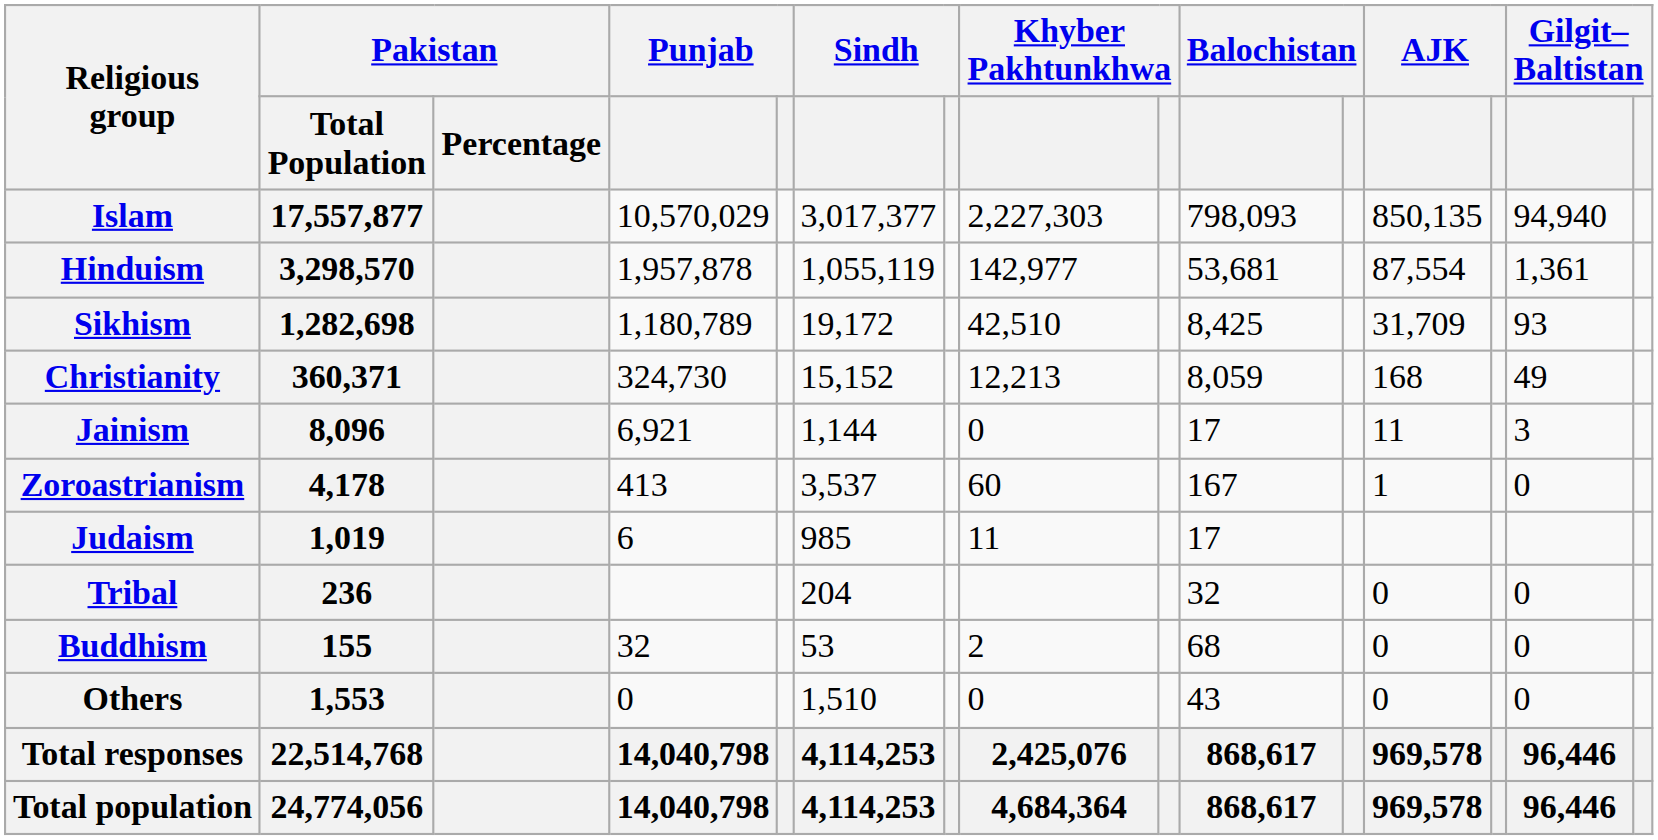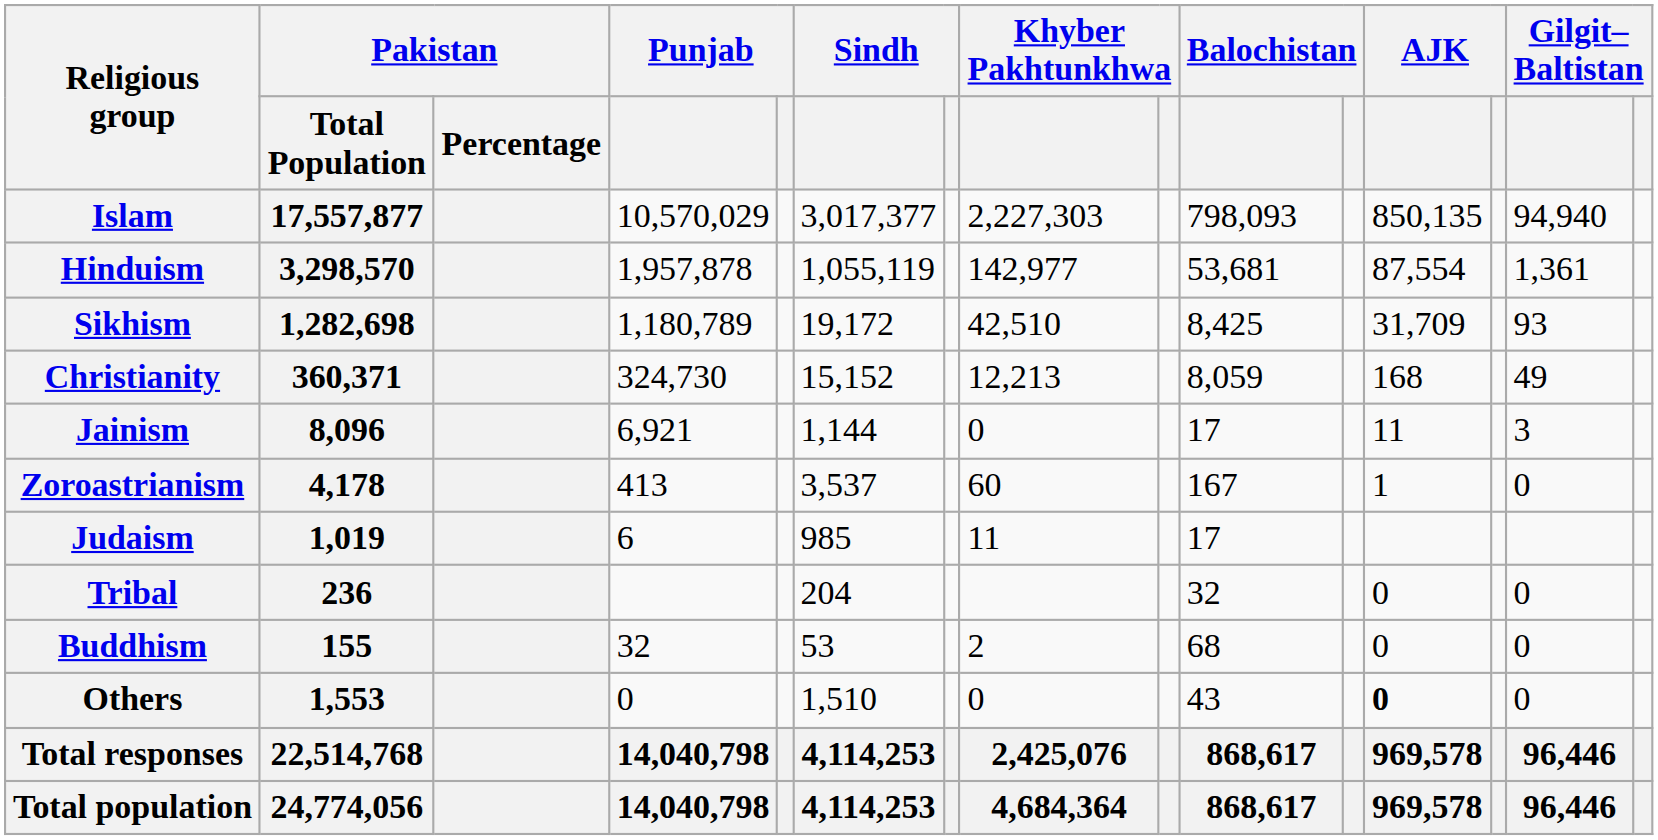(1381, 699) normal -> (1381, 699) bold
